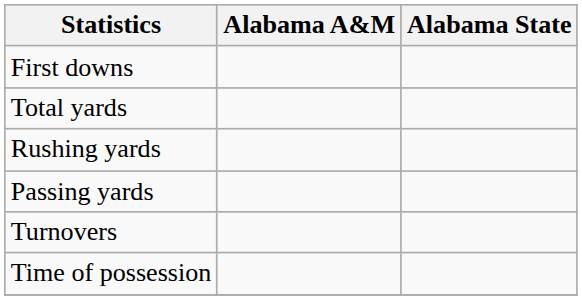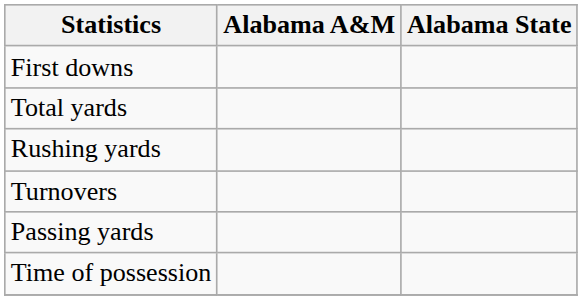rows swapped: (82, 190) <-> (64, 231)
